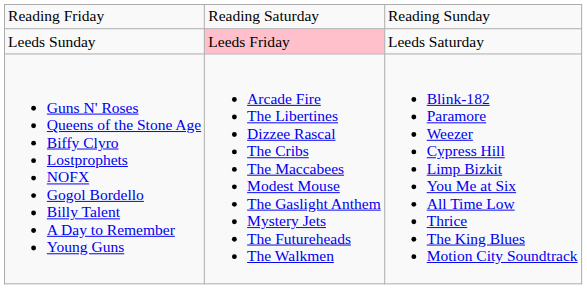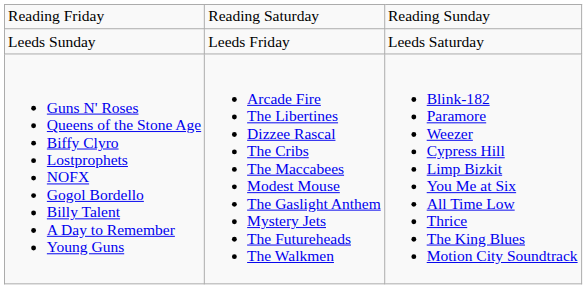(249, 41) pink background -> (249, 41) no background
